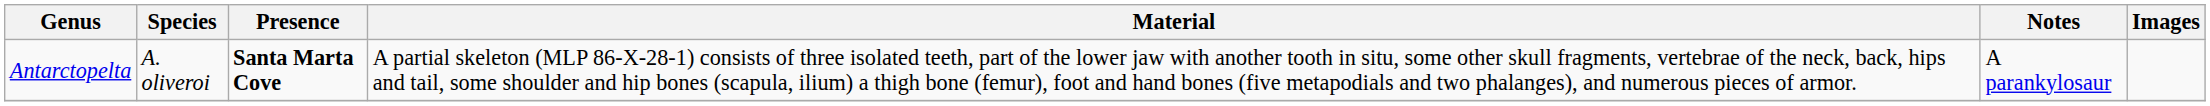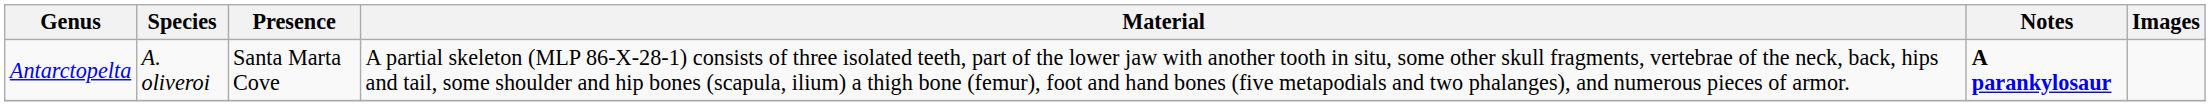(293, 69) bold -> (287, 69) normal
(2048, 69) normal -> (2042, 69) bold
